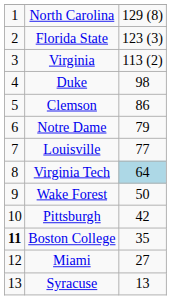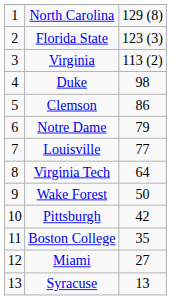(142, 172) lightblue background -> (142, 172) no background
(15, 239) bold -> (15, 239) normal
